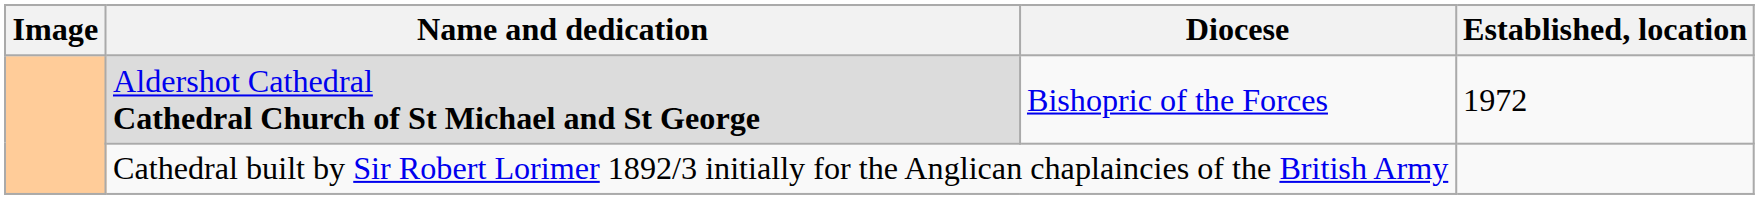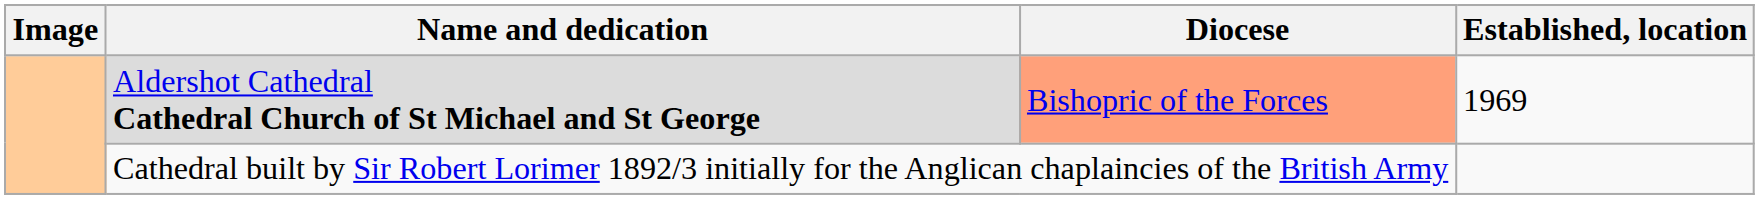(1177, 99) no background -> (1177, 99) lightsalmon background
(1495, 99) 1972 -> (1495, 99) 1969
